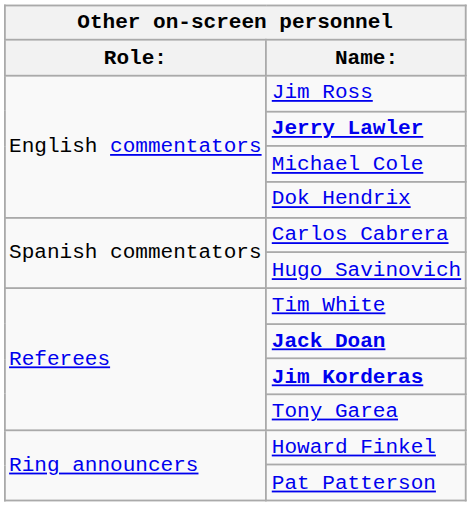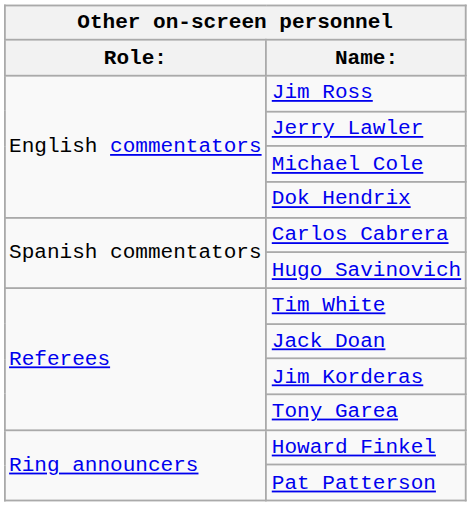(348, 129) bold -> (348, 129) normal
(329, 341) bold -> (329, 341) normal
(348, 376) bold -> (348, 376) normal
